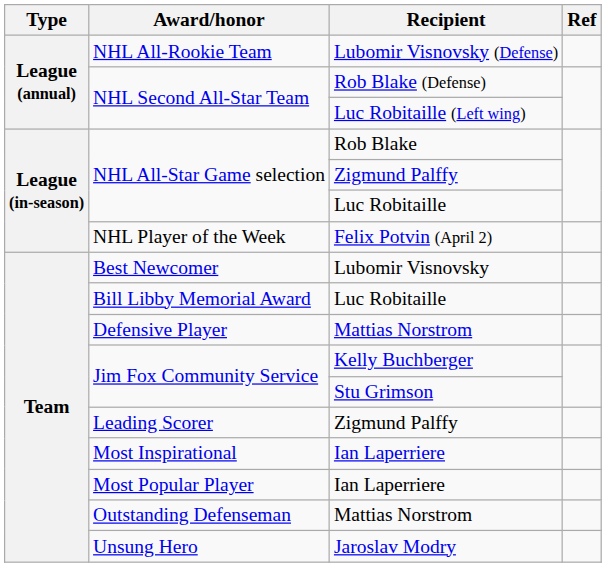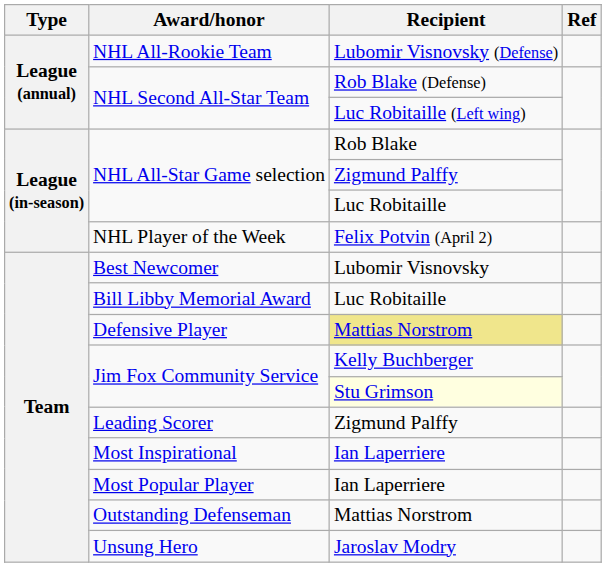(403, 329) no background -> (403, 329) khaki background
(384, 391) no background -> (384, 391) lightyellow background
